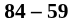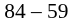(36, 11) bold -> (36, 11) normal
